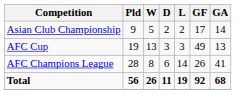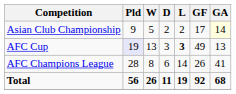(220, 30) no background -> (220, 30) lightyellow background
(133, 47) no background -> (133, 47) lavender background
(182, 47) normal -> (182, 47) bold
